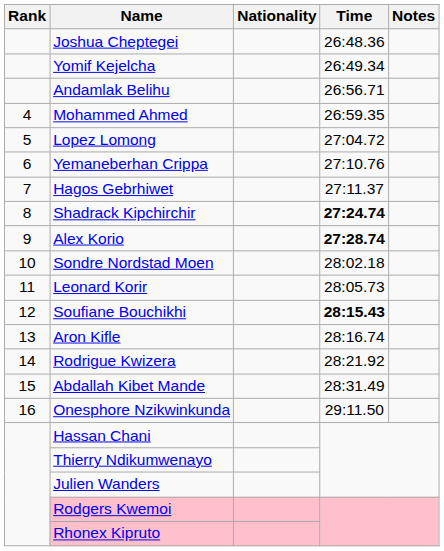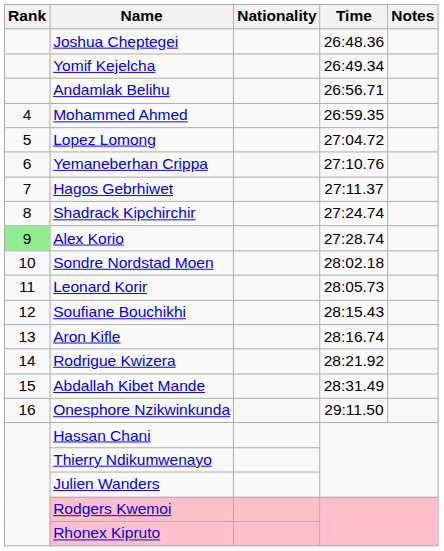(354, 213) bold -> (354, 213) normal
(27, 238) no background -> (27, 238) lightgreen background
(354, 238) bold -> (354, 238) normal
(354, 312) bold -> (354, 312) normal
